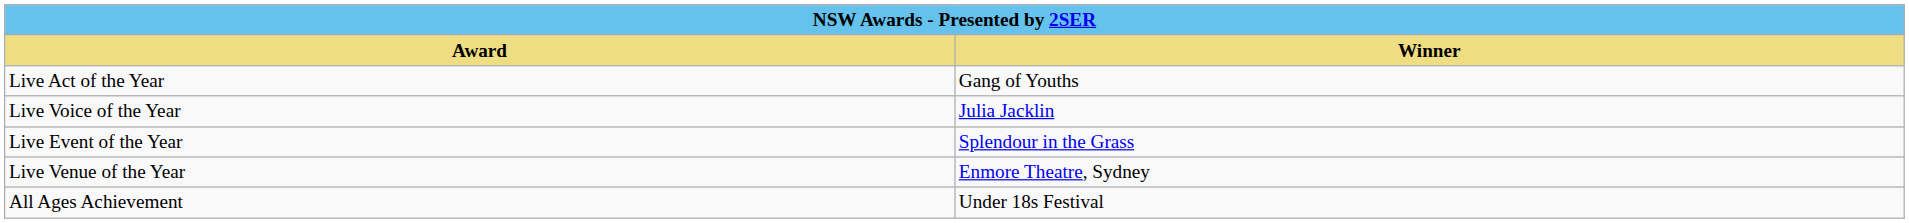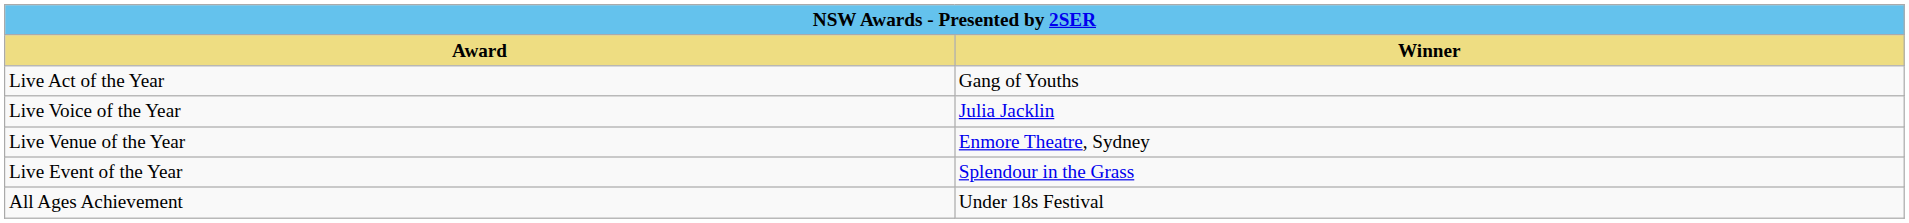rows swapped: (97, 171) <-> (96, 141)
